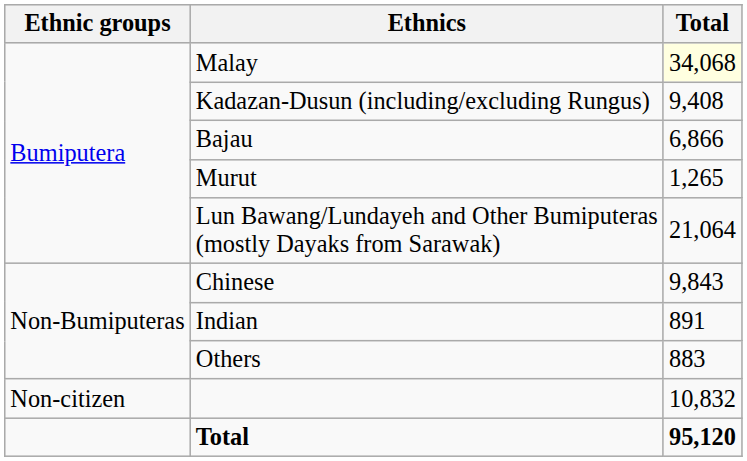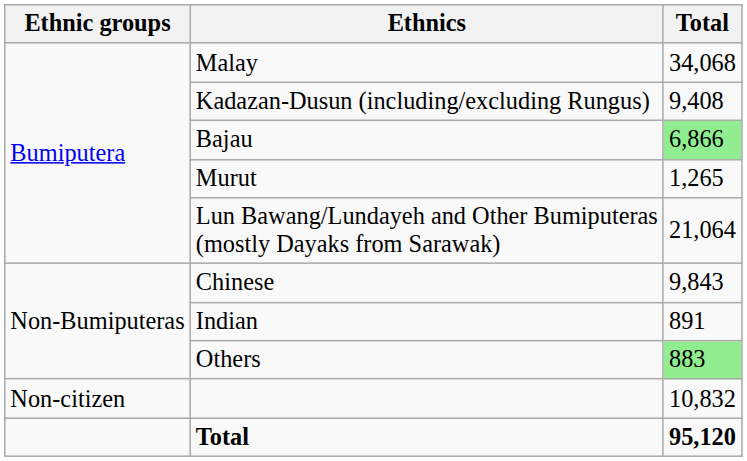(702, 62) lightyellow background -> (702, 62) no background
(696, 139) no background -> (696, 139) lightgreen background
(687, 359) no background -> (687, 359) lightgreen background
